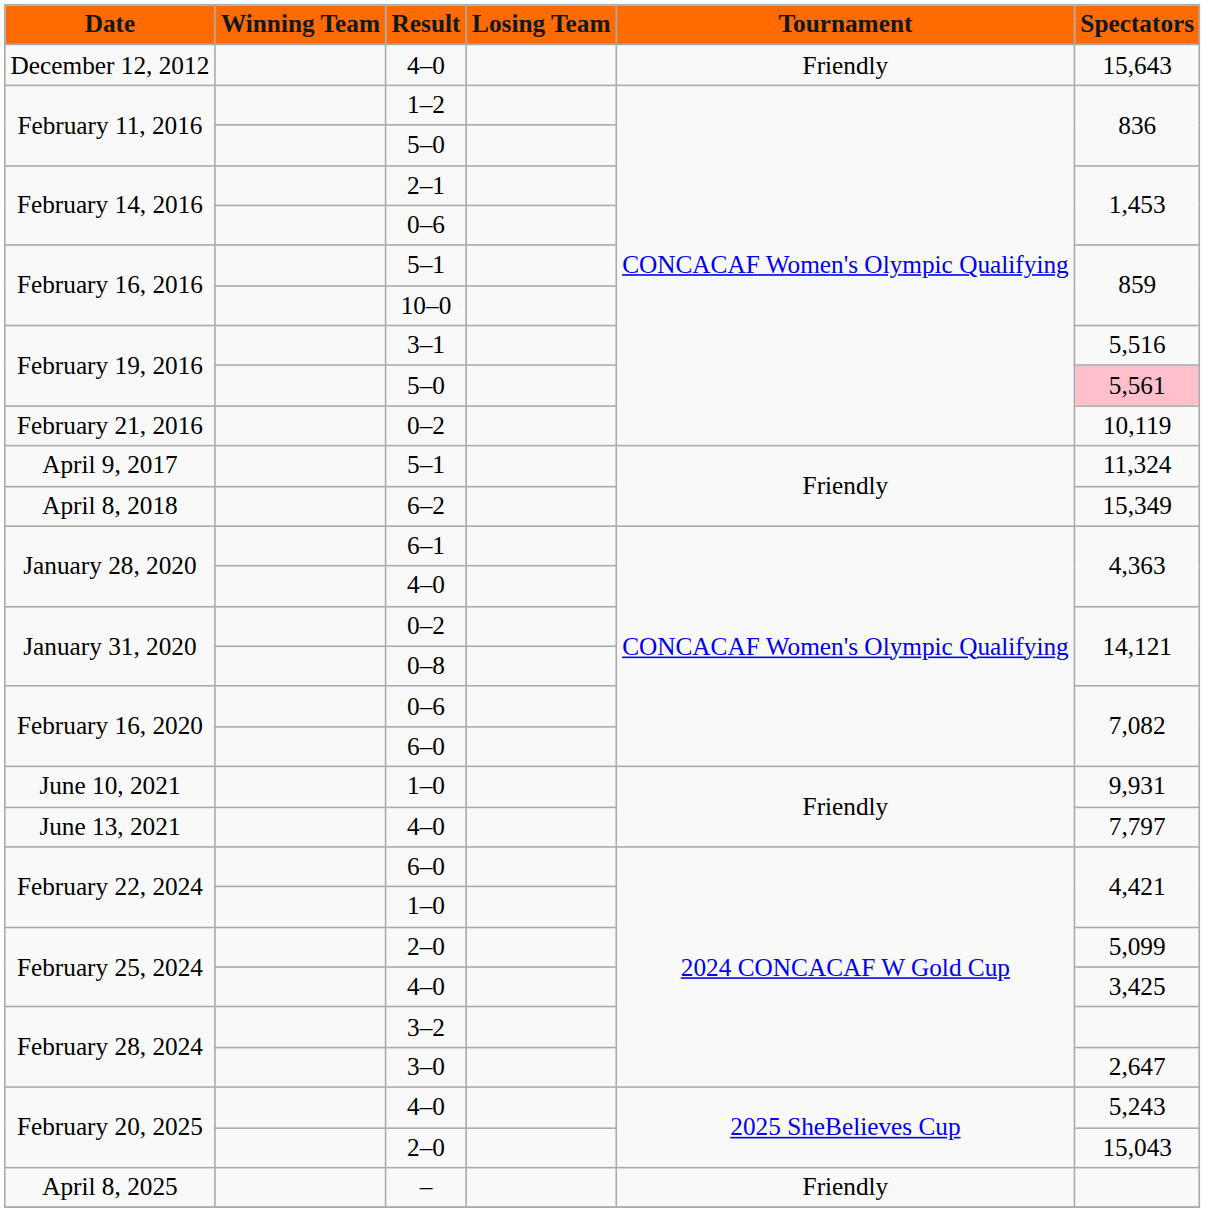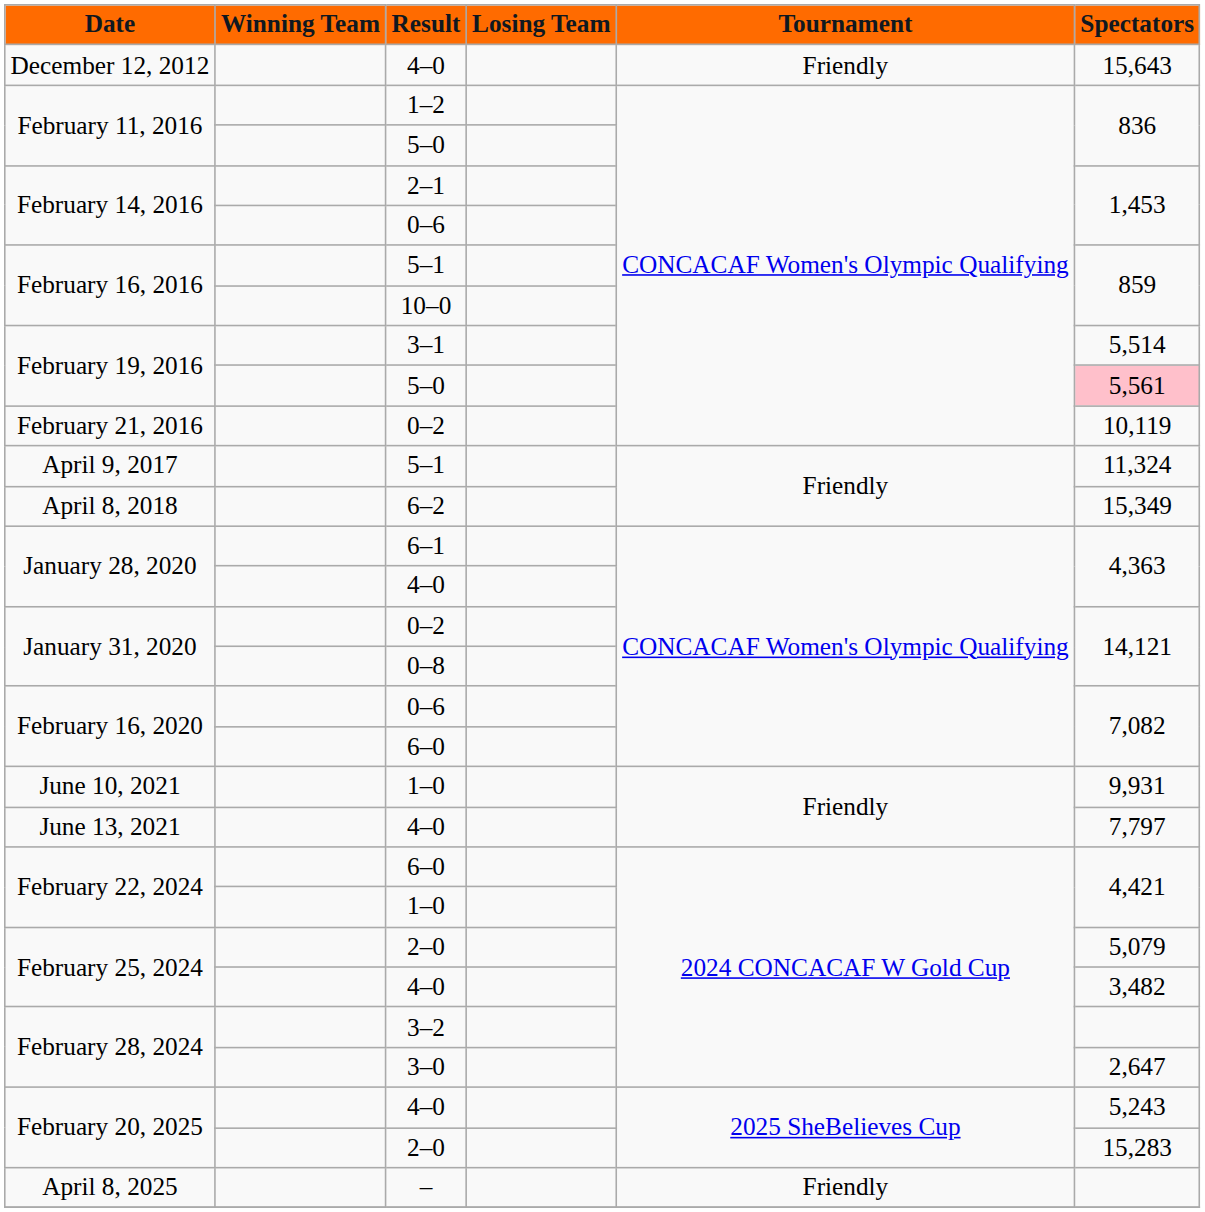(1137, 345) 5,516 -> (1137, 345) 5,514
(1137, 946) 5,099 -> (1137, 946) 5,079
(1137, 986) 3,425 -> (1137, 986) 3,482
(1137, 1147) 15,043 -> (1137, 1147) 15,283
